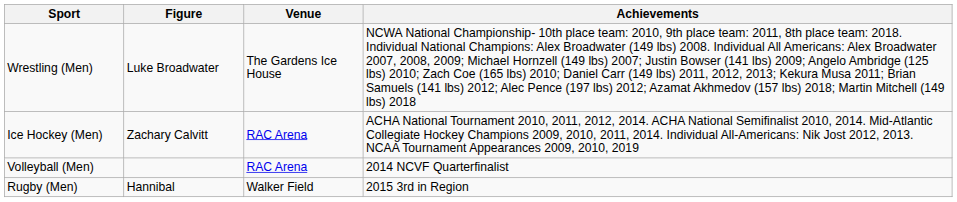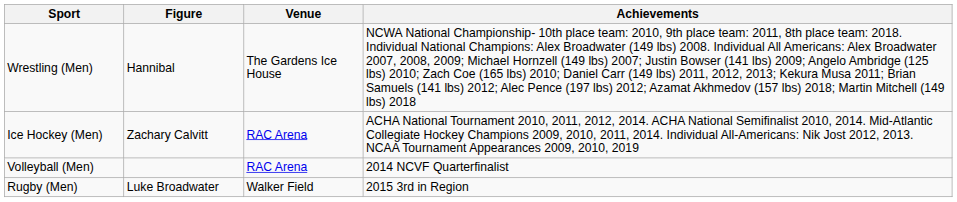(173, 67) Luke Broadwater -> (151, 67) Hannibal
(151, 187) Hannibal -> (173, 187) Luke Broadwater
